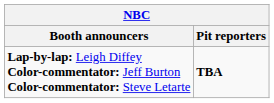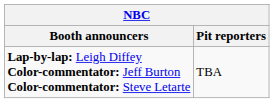(209, 72) bold -> (209, 72) normal
